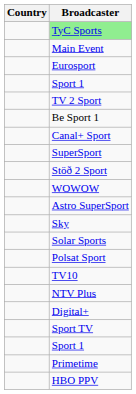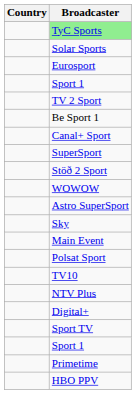(78, 48) Main Event -> (79, 48) Solar Sports
(79, 240) Solar Sports -> (78, 240) Main Event
